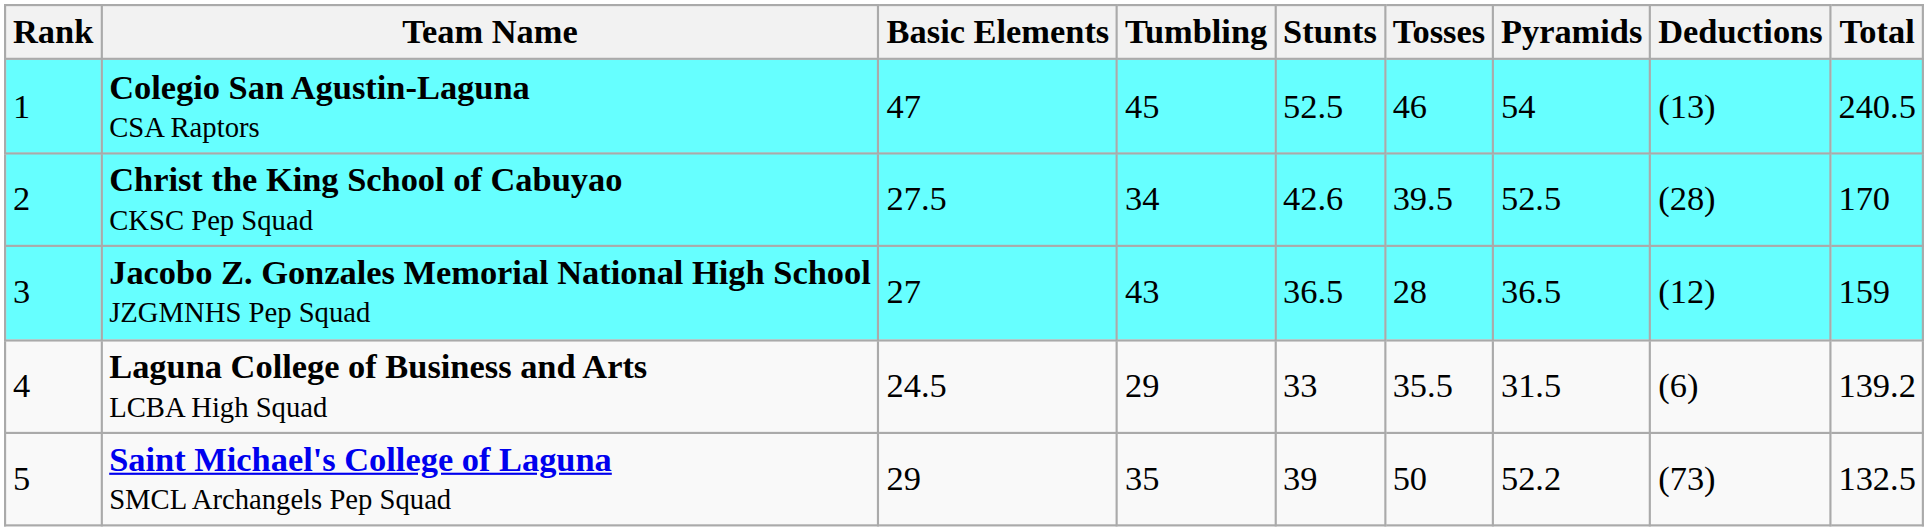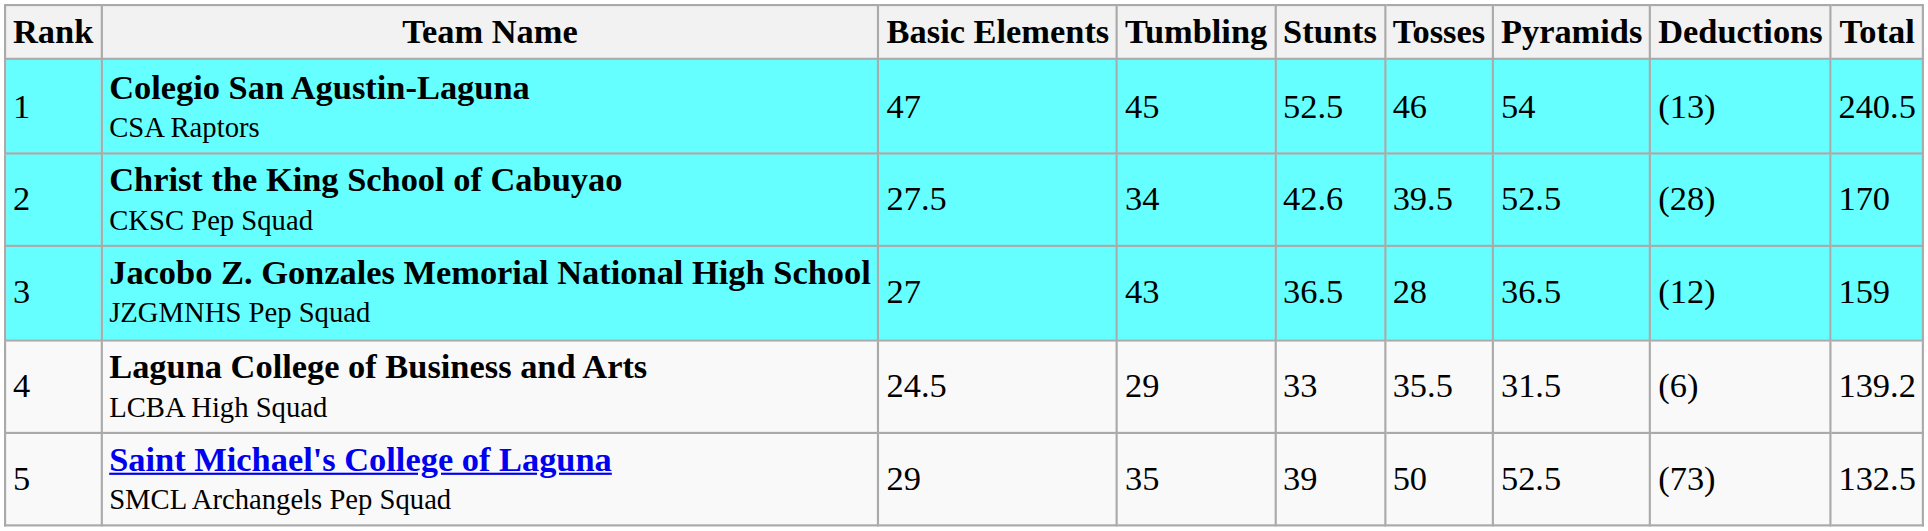(1531, 478) 52.2 -> (1531, 478) 52.5
